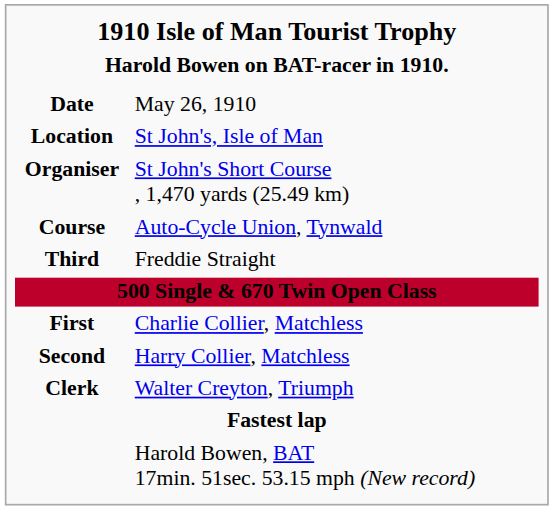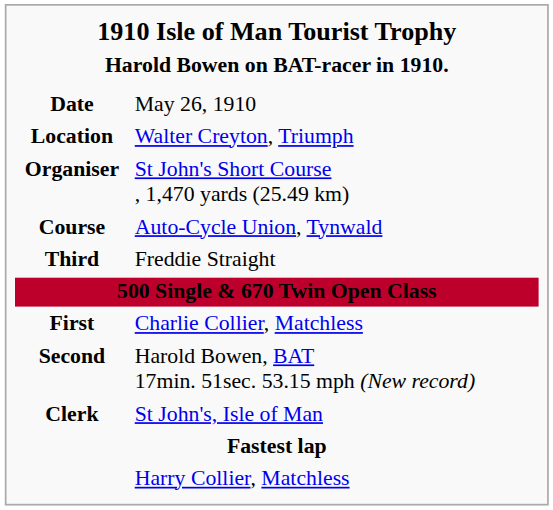(229, 136) St John's, Isle of Man -> (244, 136) Walter Creyton, Triumph
(242, 355) Harry Collier, Matchless -> (305, 368) Harold Bowen, BAT 17min. 51sec. 53.15 mph (New record)
(244, 387) Walter Creyton, Triumph -> (229, 413) St John's, Isle of Man
(305, 465) Harold Bowen, BAT 17min. 51sec. 53.15 mph (New record) -> (242, 478) Harry Collier, Matchless
